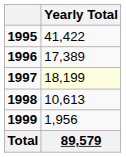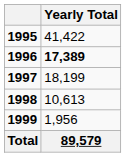(65, 57) normal -> (65, 57) bold
(65, 78) lightyellow background -> (65, 78) no background
